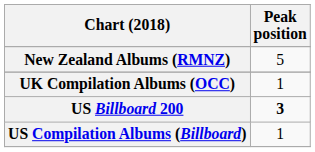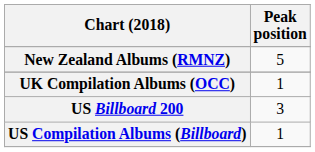(280, 109) bold -> (280, 109) normal
